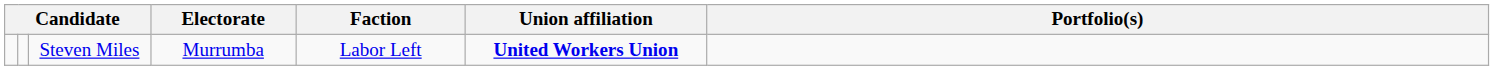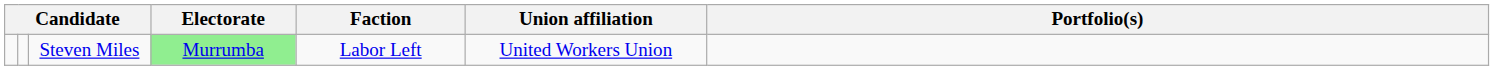(223, 49) no background -> (223, 49) lightgreen background
(586, 49) bold -> (586, 49) normal
